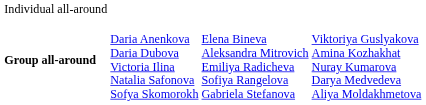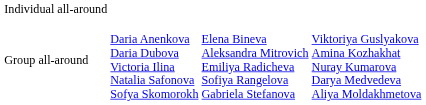(50, 60) bold -> (46, 60) normal
